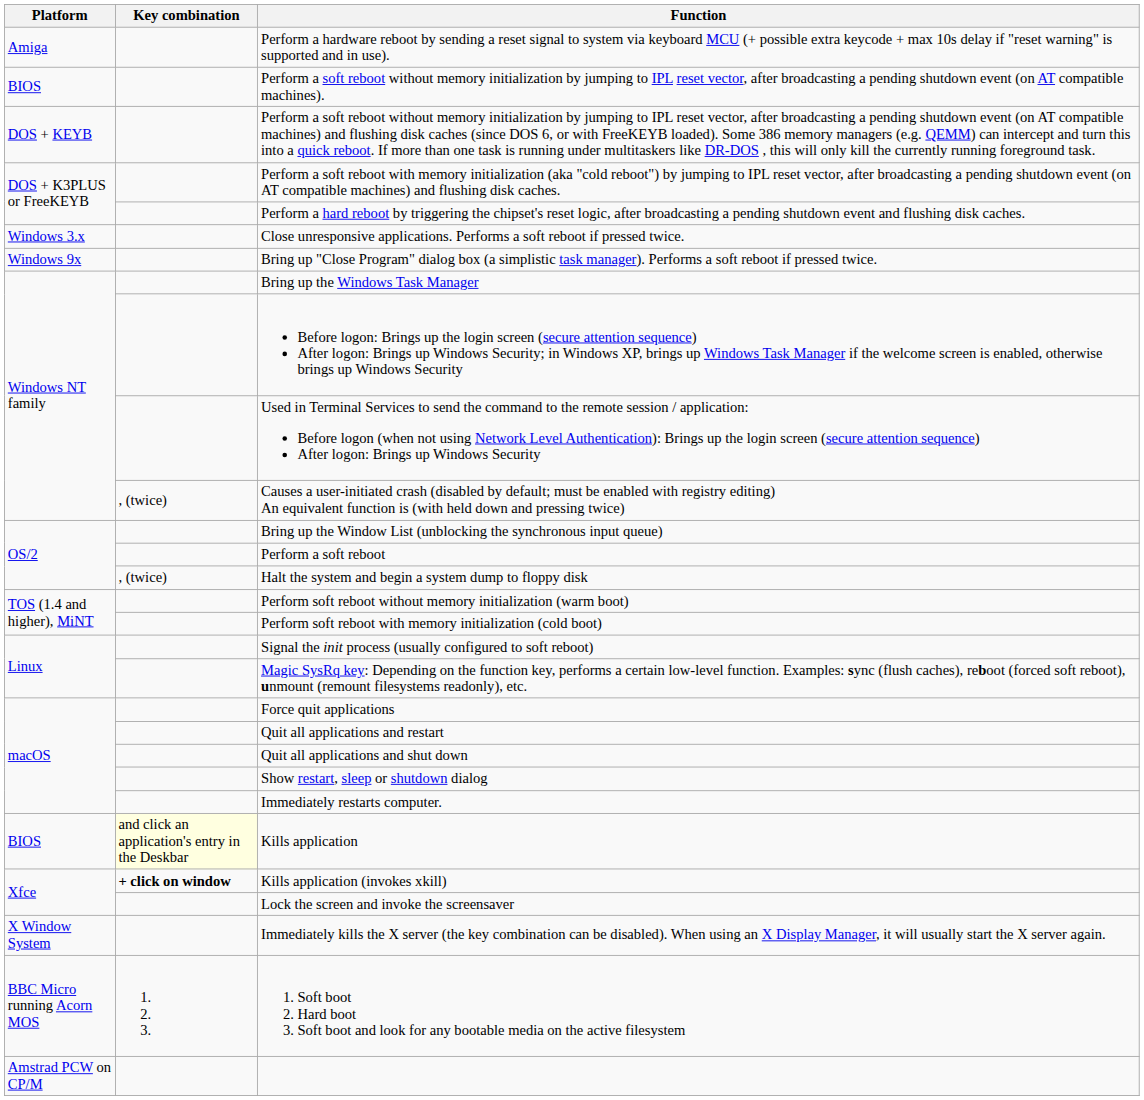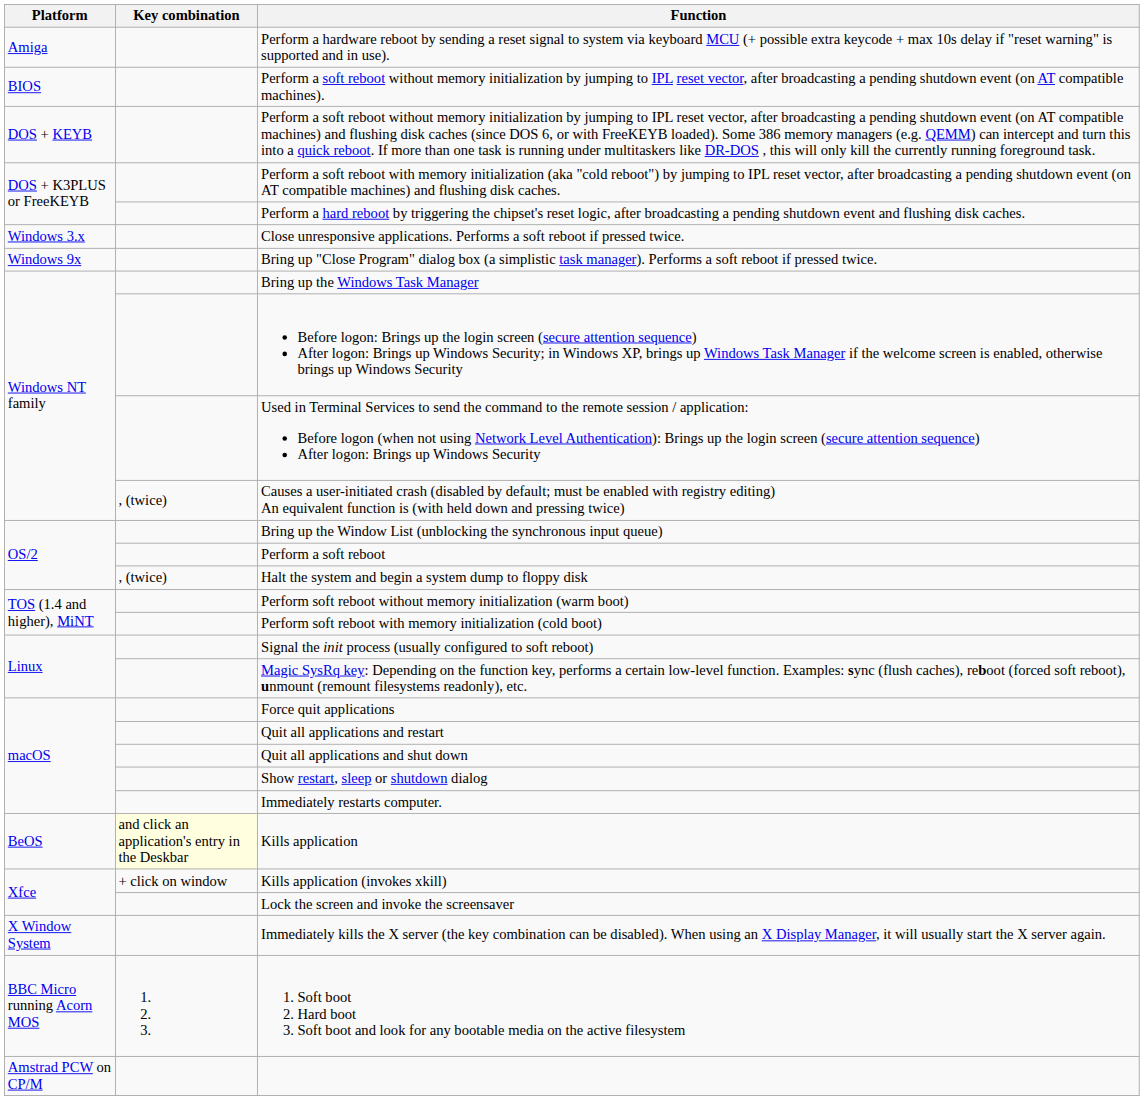(24, 841) BIOS -> (25, 841) BeOS
(175, 880) bold -> (173, 880) normal
